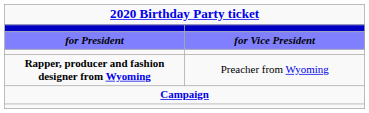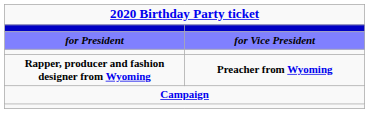(275, 70) normal -> (275, 70) bold
